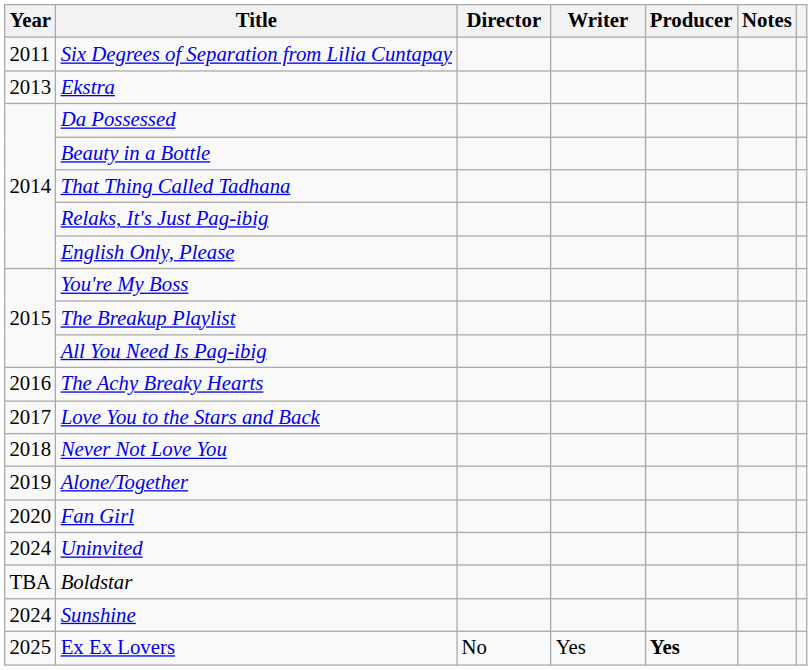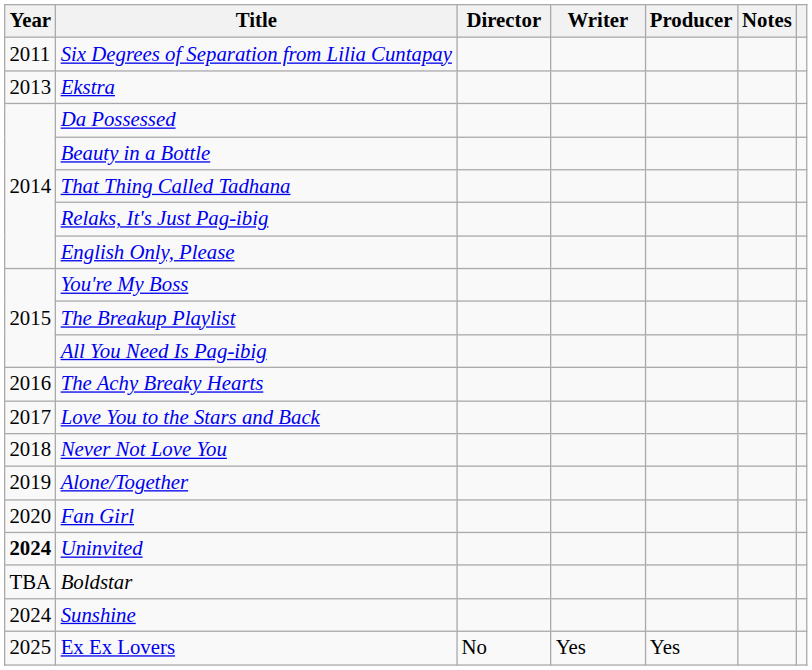(30, 548) normal -> (30, 548) bold
(665, 647) bold -> (665, 647) normal
